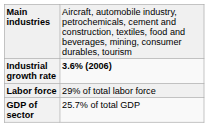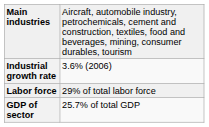(87, 66) bold -> (87, 66) normal
